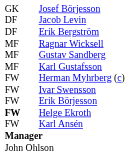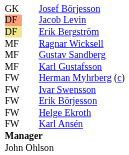(11, 20) no background -> (11, 20) lightsalmon background
(11, 32) no background -> (11, 32) khaki background
(13, 112) bold -> (12, 112) normal
